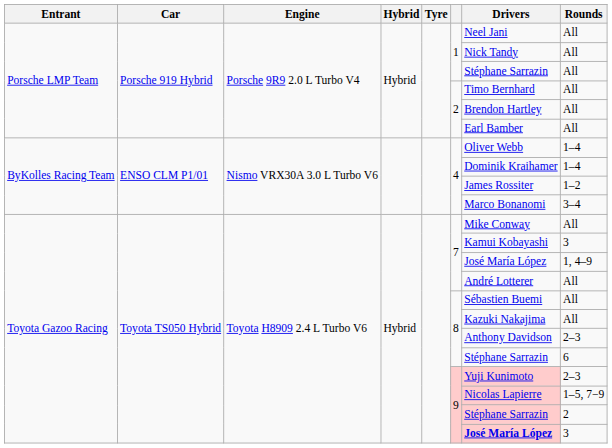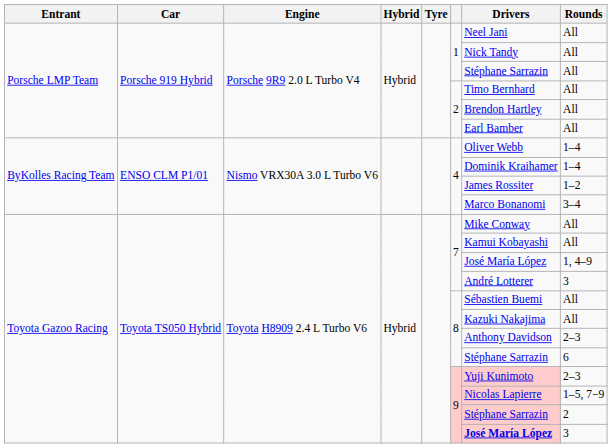(566, 242) 3 -> (570, 242) All
(570, 280) All -> (566, 280) 3
